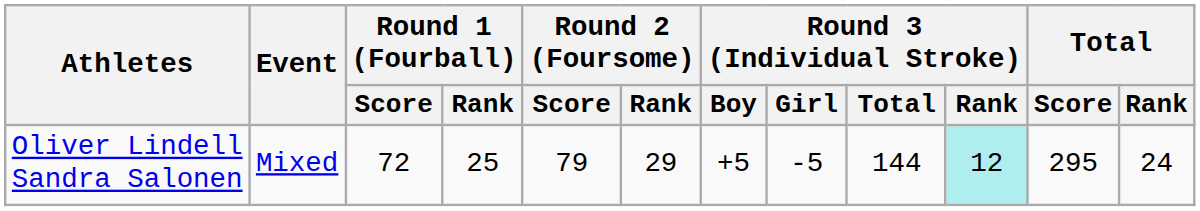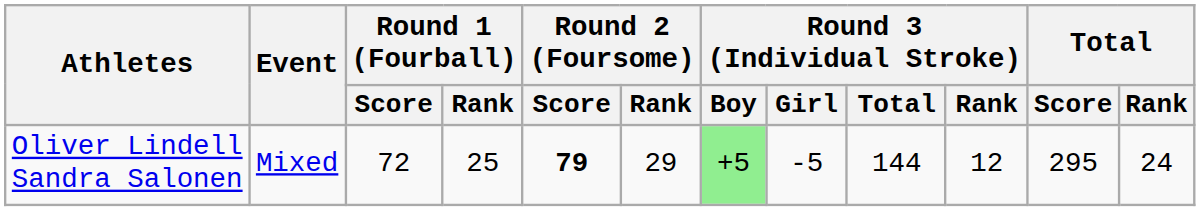(572, 164) normal -> (572, 164) bold
(734, 164) no background -> (734, 164) lightgreen background
(987, 164) paleturquoise background -> (987, 164) no background
